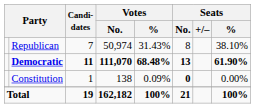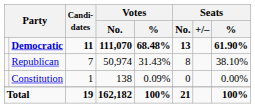rows swapped: (37, 62) <-> (35, 45)
(188, 78) bold -> (188, 78) normal
